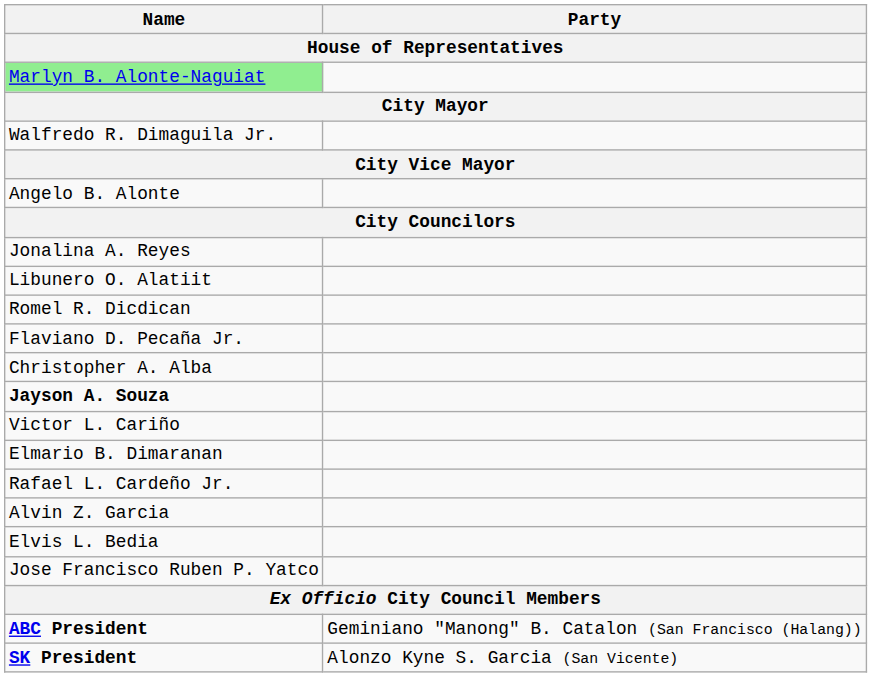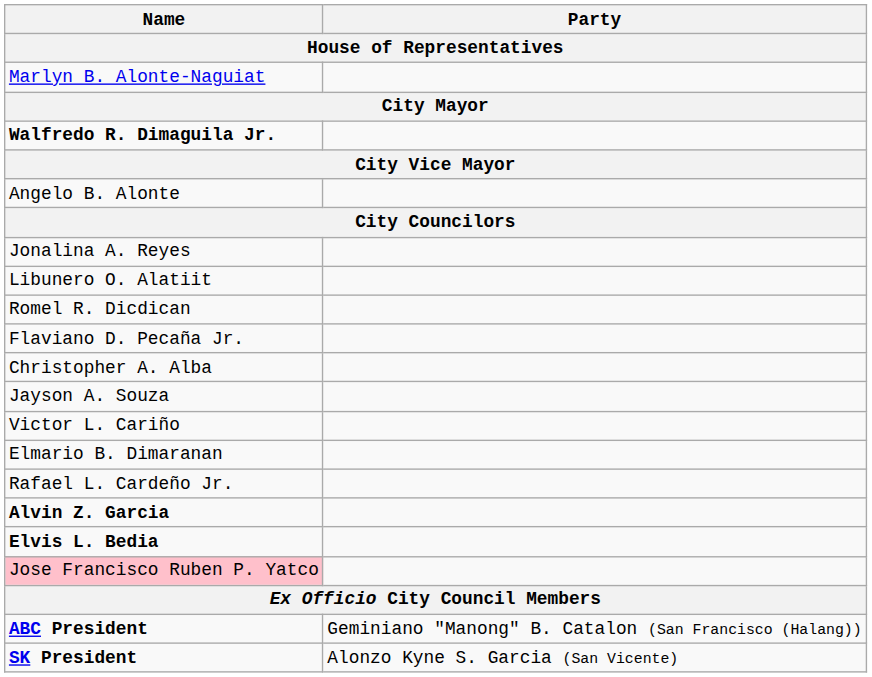(137, 77) lightgreen background -> (137, 77) no background
(143, 135) normal -> (143, 135) bold
(89, 397) bold -> (89, 397) normal
(89, 513) normal -> (89, 513) bold
(84, 542) normal -> (84, 542) bold
(164, 571) no background -> (164, 571) pink background
